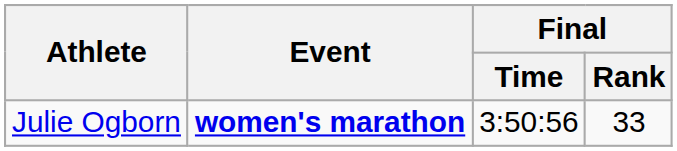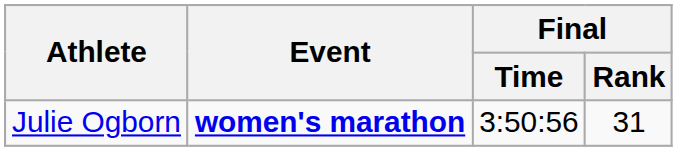(629, 123) 33 -> (629, 123) 31
